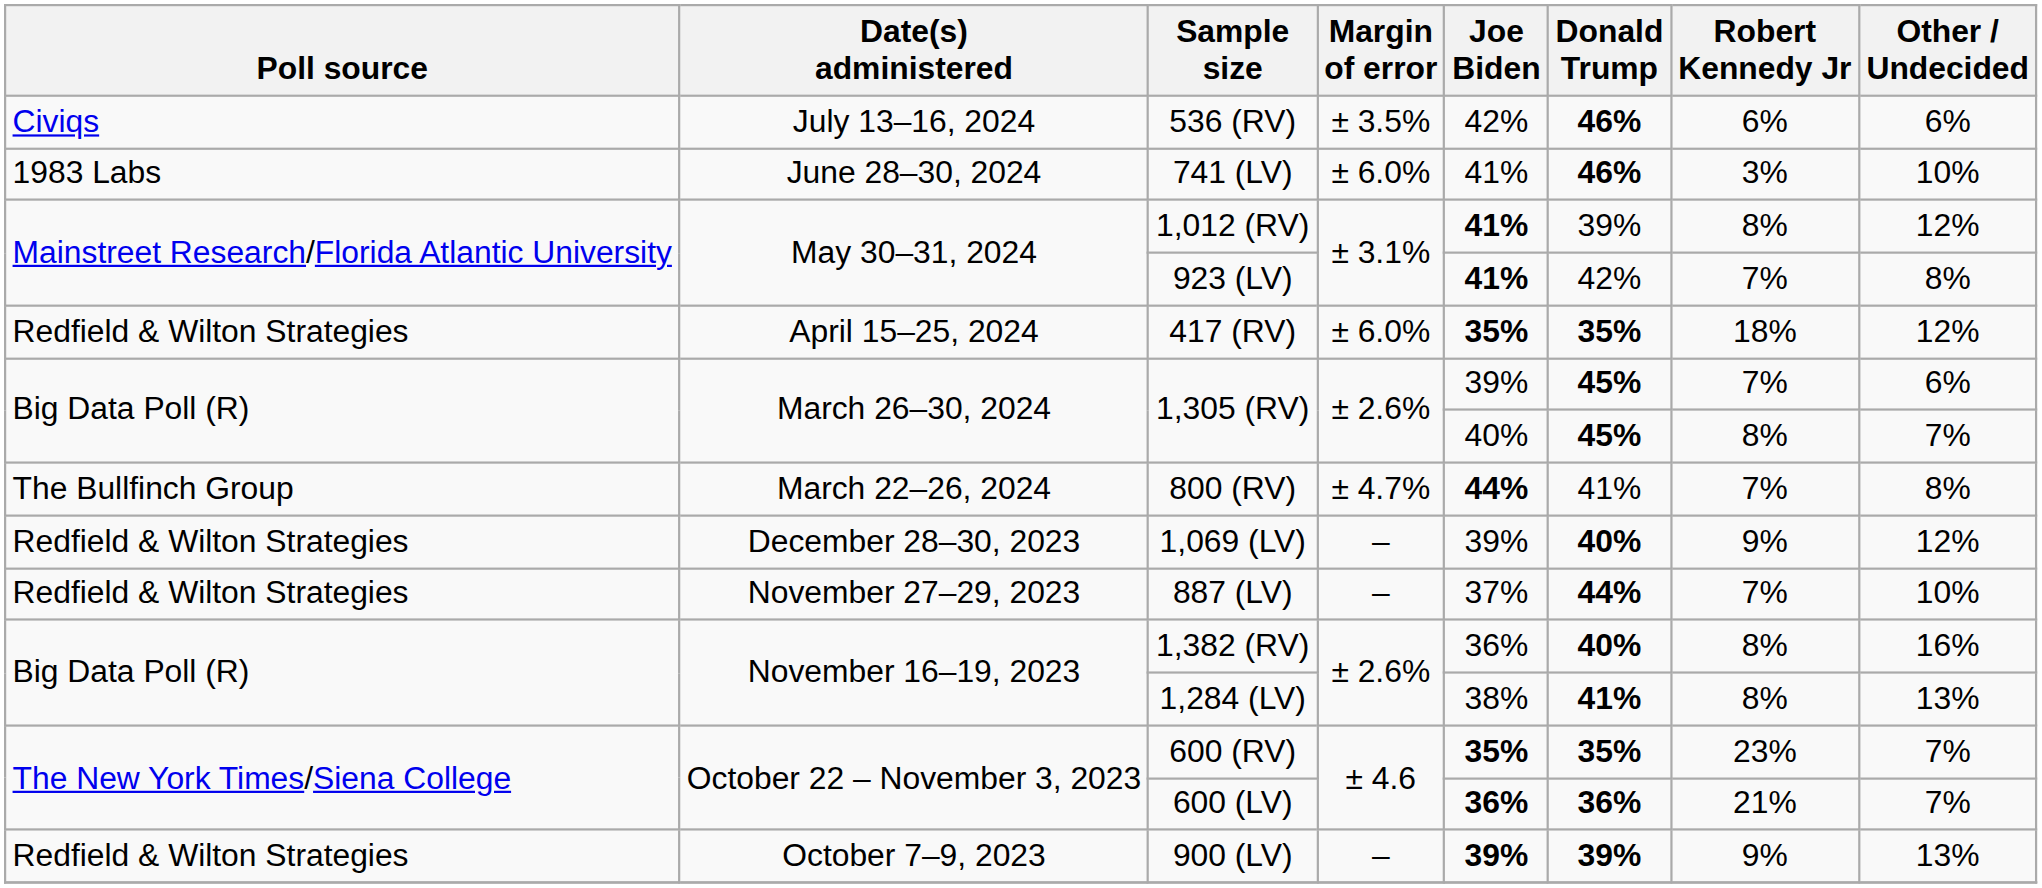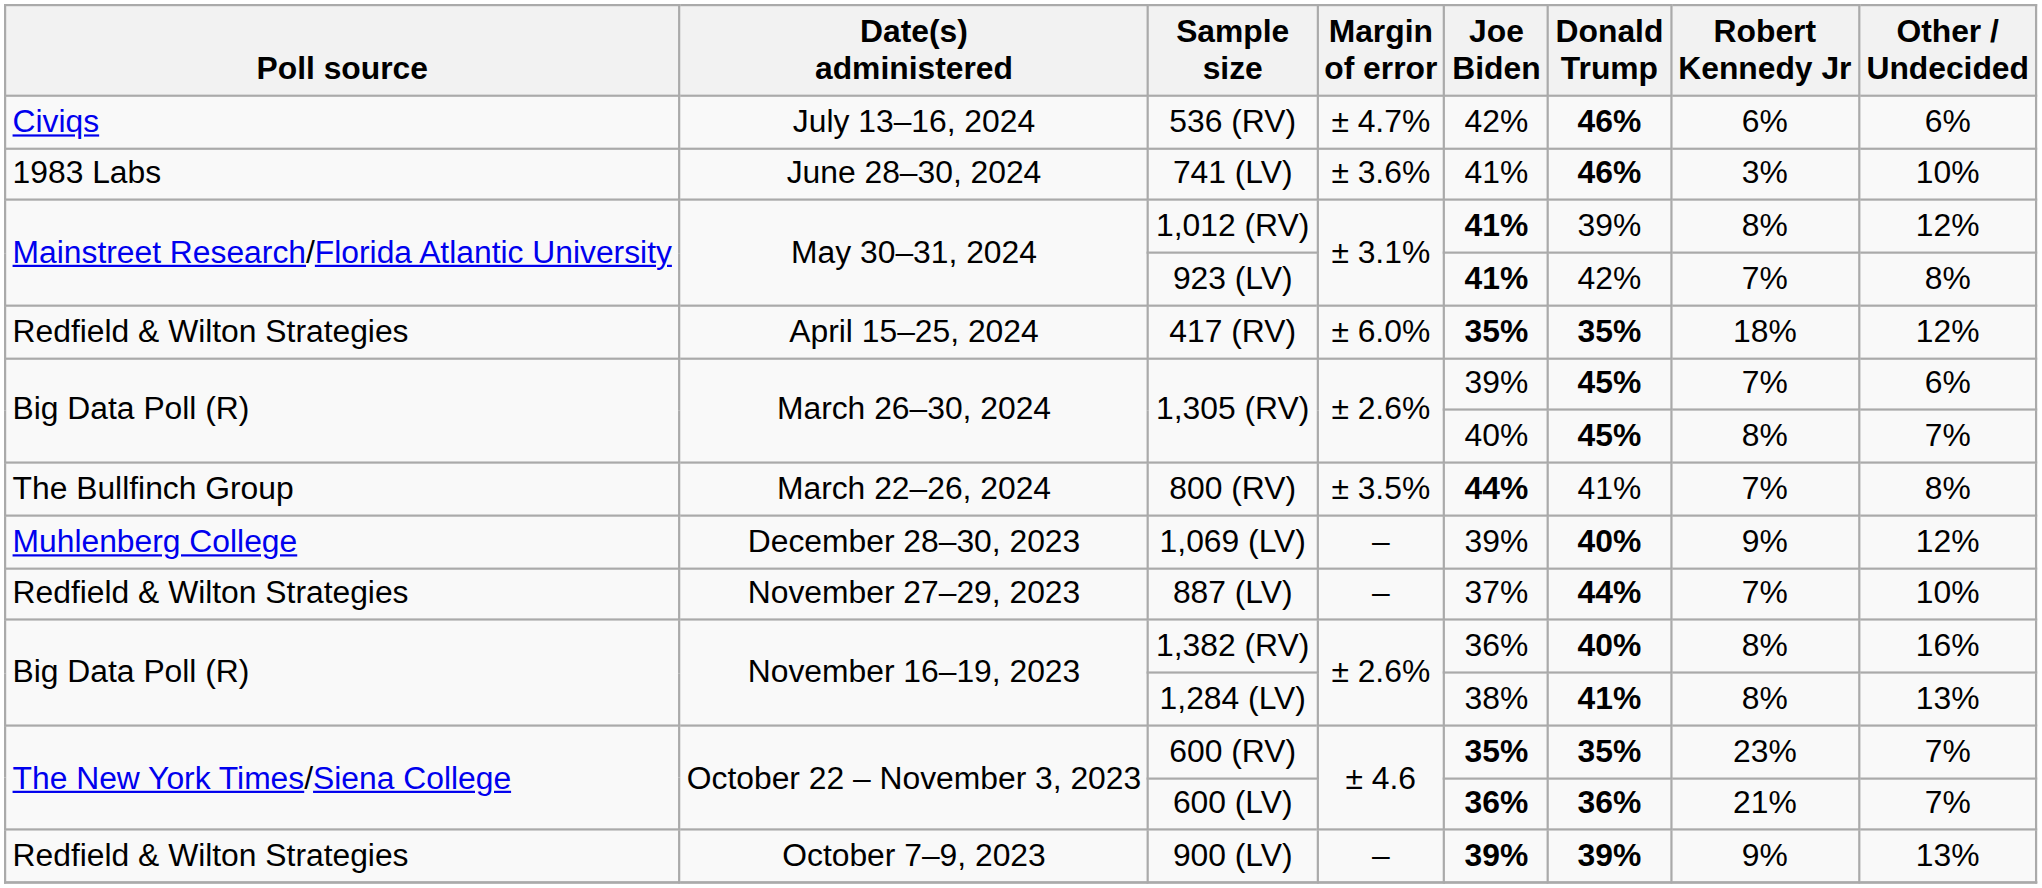(1381, 121) ± 3.5% -> (1381, 121) ± 4.7%
(1381, 173) ± 6.0% -> (1381, 173) ± 3.6%
(1381, 488) ± 4.7% -> (1381, 488) ± 3.5%
(211, 541) Redfield & Wilton Strategies -> (155, 541) Muhlenberg College
